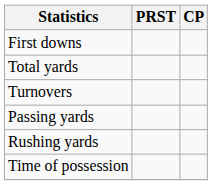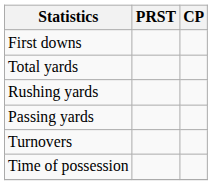rows swapped: (53, 141) <-> (40, 92)
